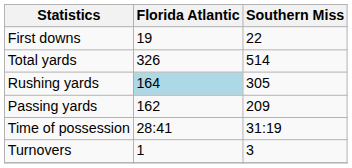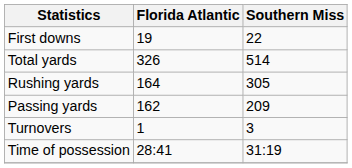(148, 83) lightblue background -> (148, 83) no background
rows swapped: (40, 151) <-> (69, 128)
